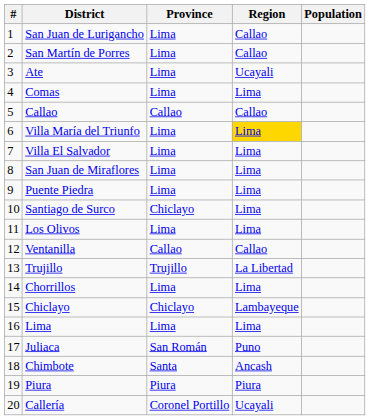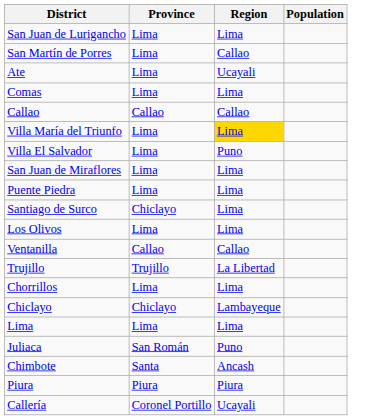- column: (13, 14)
(251, 33) Callao -> (230, 33) Lima
(248, 151) Lima -> (230, 151) Puno
